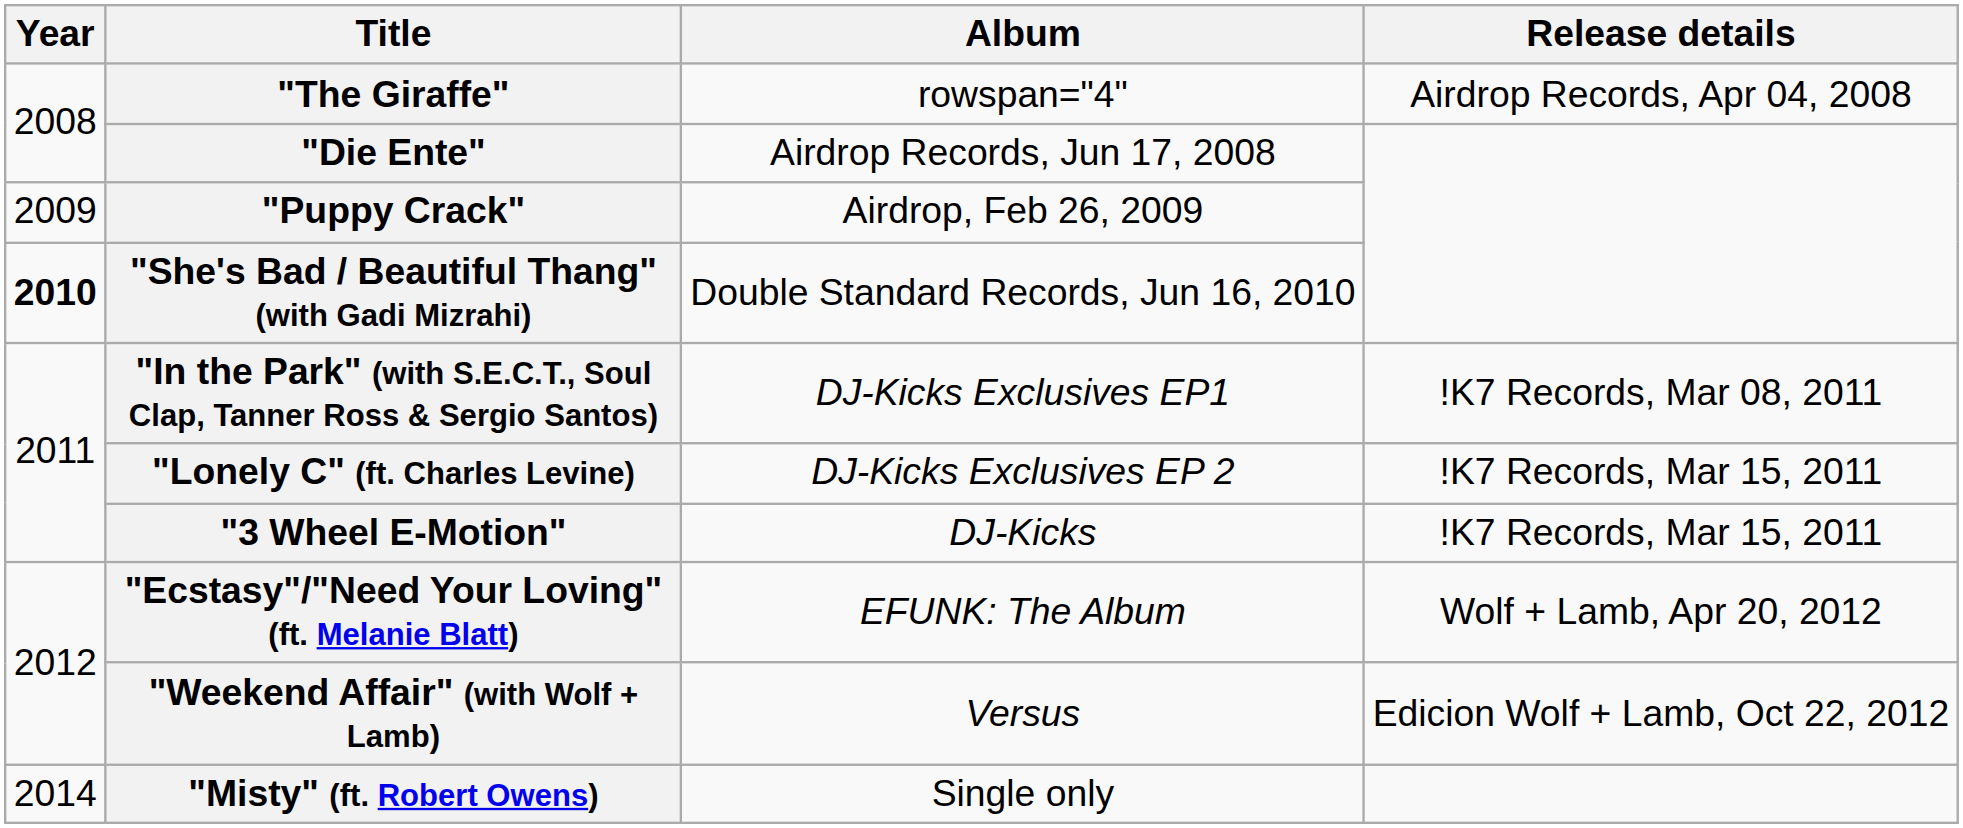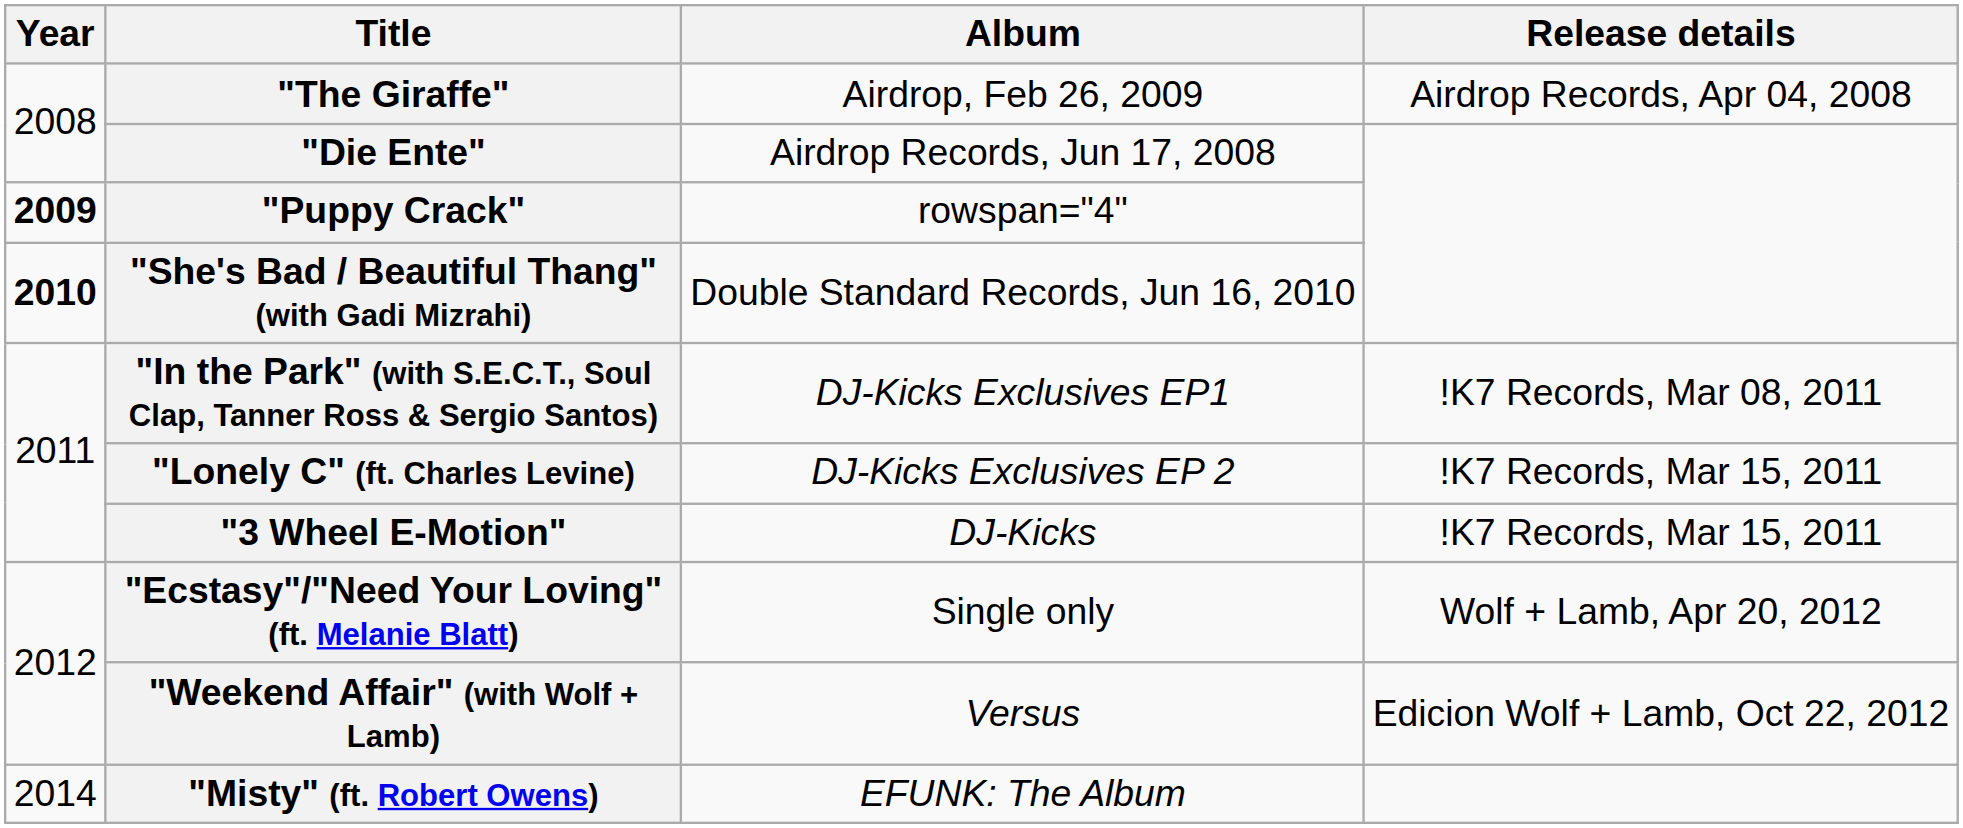(1023, 93) rowspan="4" -> (1023, 93) Airdrop, Feb 26, 2009
(55, 211) normal -> (55, 211) bold
(1023, 211) Airdrop, Feb 26, 2009 -> (1023, 211) rowspan="4"
(1023, 611) EFUNK: The Album -> (1023, 611) Single only
(1023, 793) Single only -> (1023, 793) EFUNK: The Album
